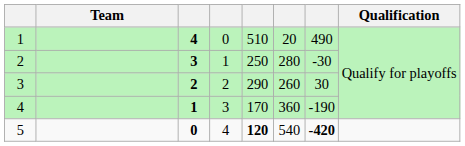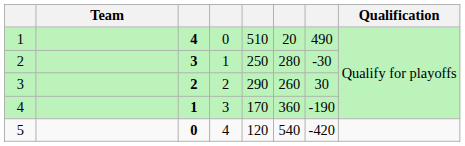(258, 130) bold -> (258, 130) normal
(322, 130) bold -> (322, 130) normal
